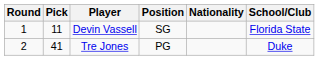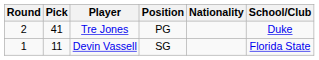rows swapped: (105, 30) <-> (105, 47)
